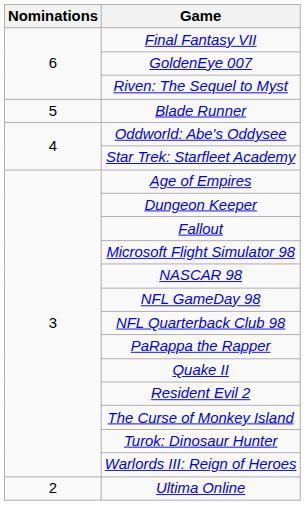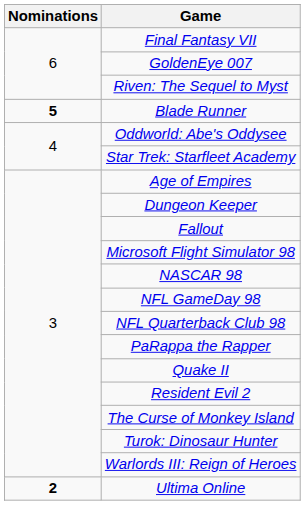(53, 110) normal -> (53, 110) bold
(53, 488) normal -> (53, 488) bold
